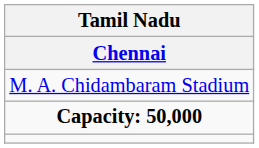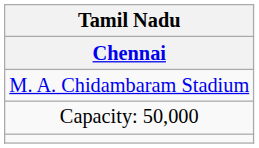(129, 117) bold -> (129, 117) normal
